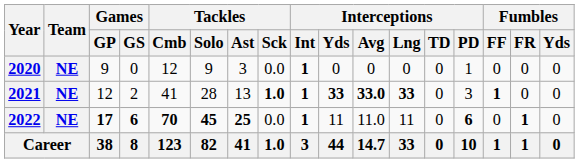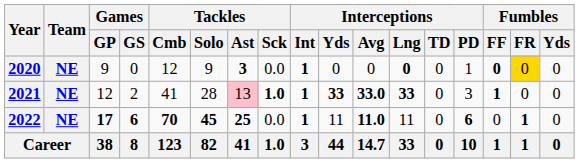(243, 68) normal -> (243, 68) bold
(407, 68) normal -> (407, 68) bold
(497, 68) normal -> (497, 68) bold
(525, 68) no background -> (525, 68) gold background
(243, 94) no background -> (243, 94) pink background
(371, 119) normal -> (371, 119) bold
